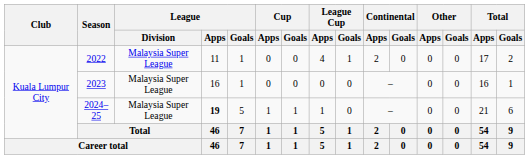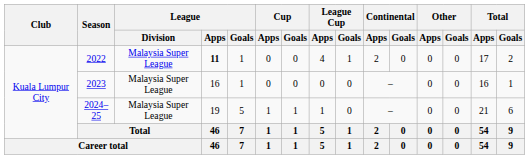(215, 58) normal -> (215, 58) bold
(215, 110) bold -> (215, 110) normal
